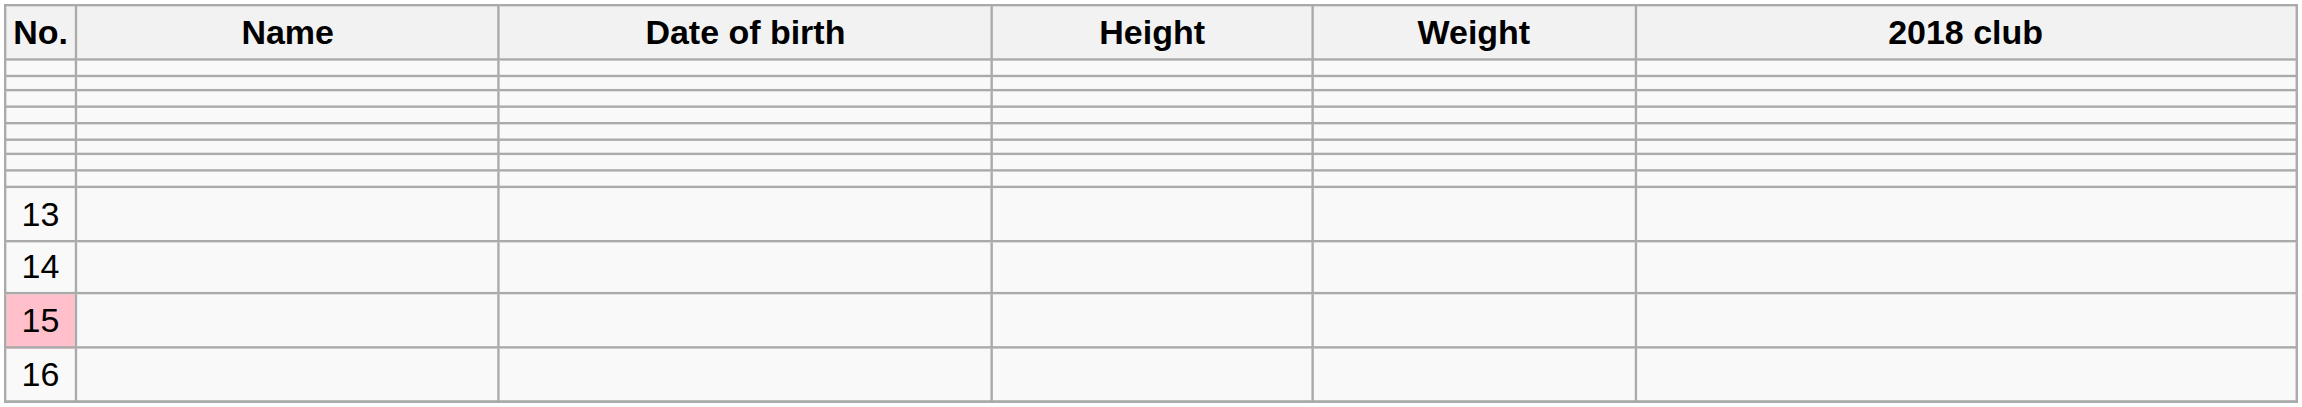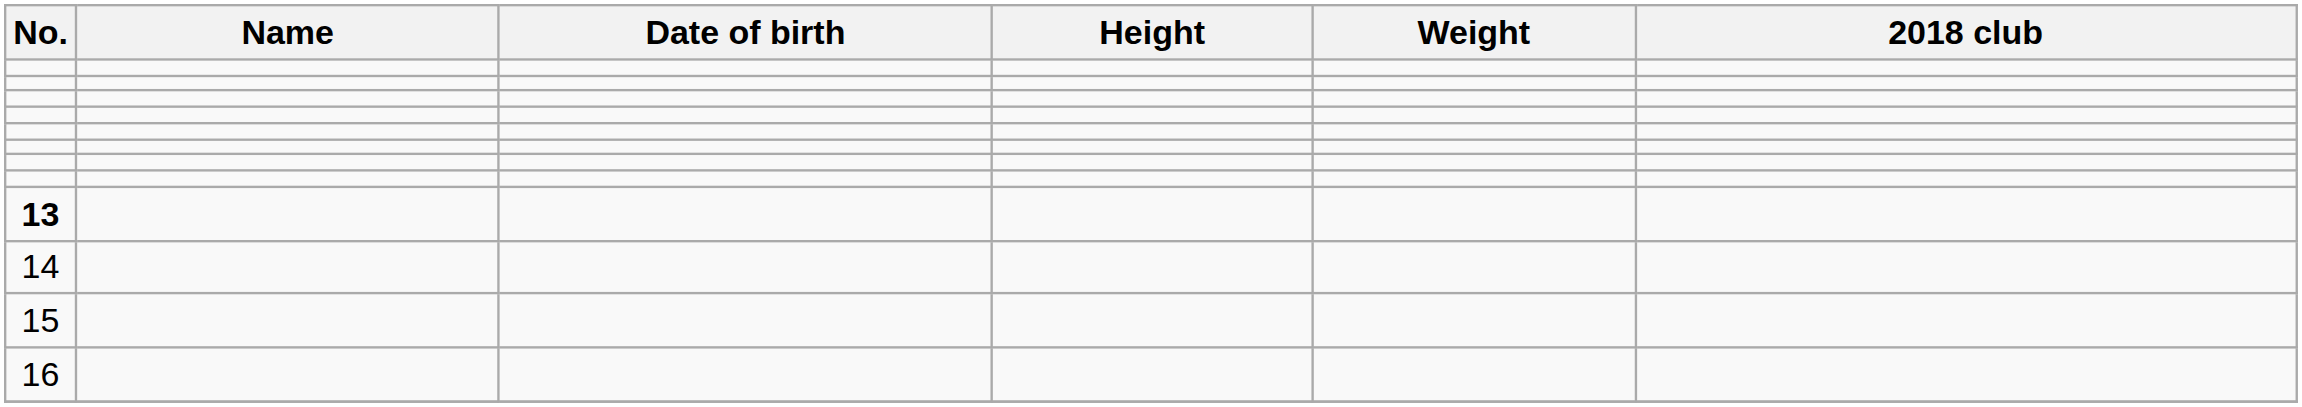(40, 214) normal -> (40, 214) bold
(40, 321) pink background -> (40, 321) no background
